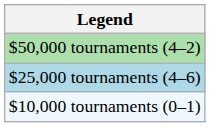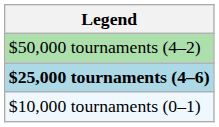(105, 77) normal -> (109, 77) bold
